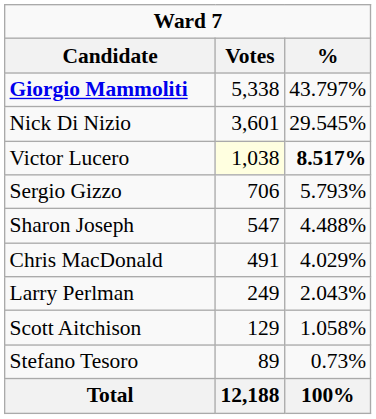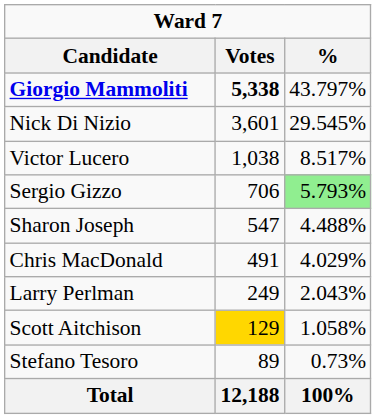(255, 89) normal -> (255, 89) bold
(255, 157) lightyellow background -> (255, 157) no background
(331, 157) bold -> (333, 157) normal
(333, 191) no background -> (333, 191) lightgreen background
(263, 327) no background -> (263, 327) gold background
